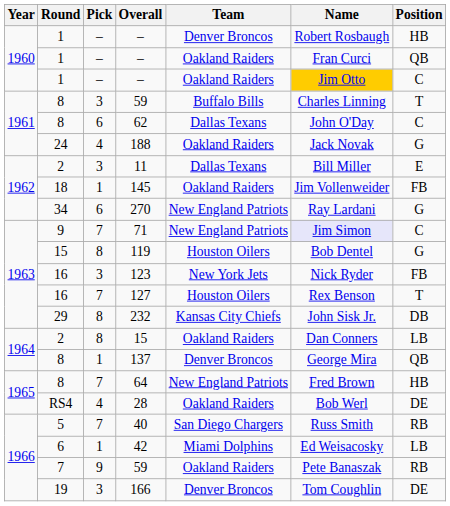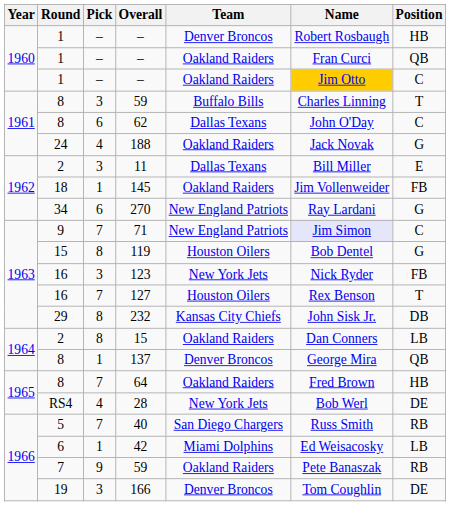(228, 381) New England Patriots -> (228, 381) Oakland Raiders
(228, 403) Oakland Raiders -> (228, 403) New York Jets
